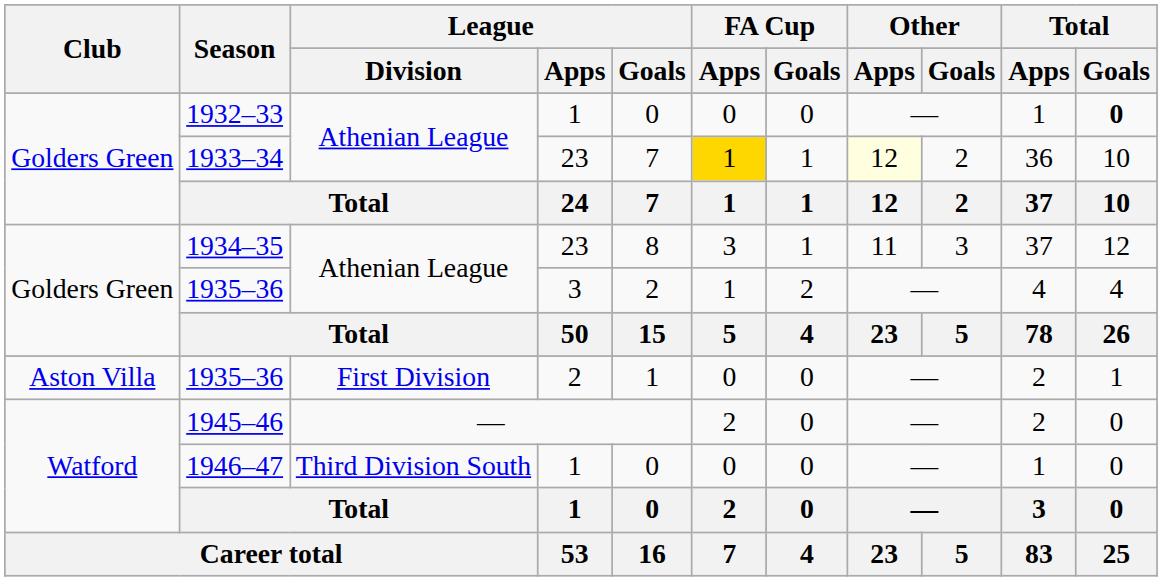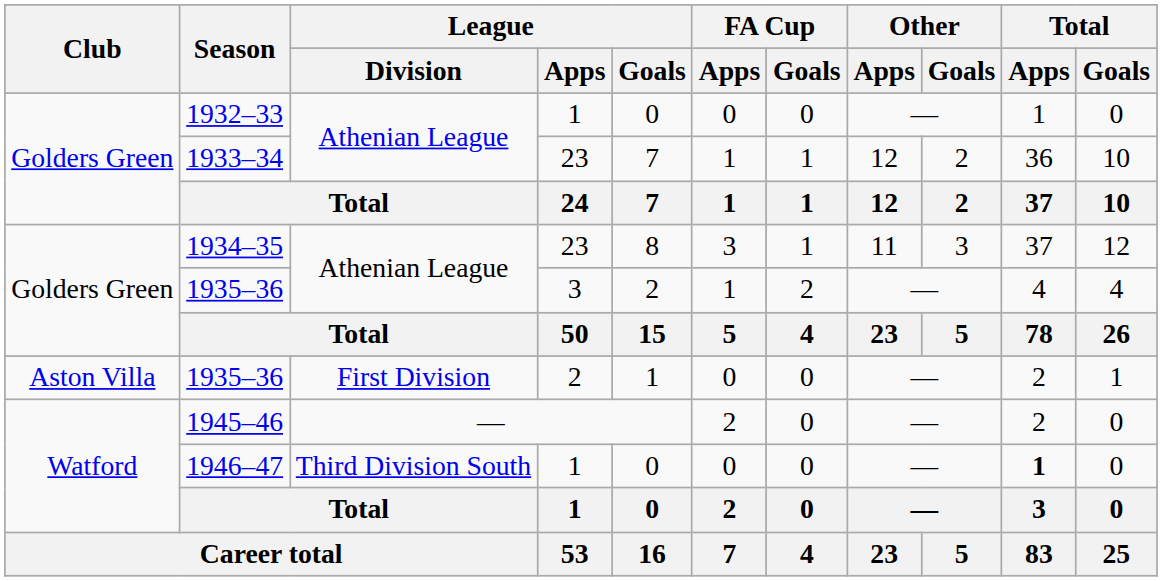(1116, 114) bold -> (1116, 114) normal
(729, 158) gold background -> (729, 158) no background
(884, 158) lightyellow background -> (884, 158) no background
(1039, 465) normal -> (1039, 465) bold
